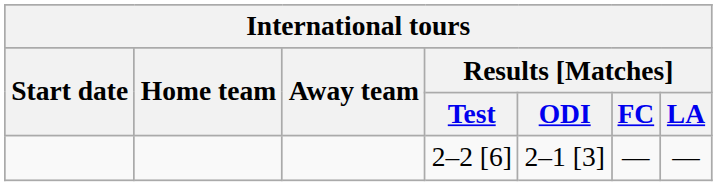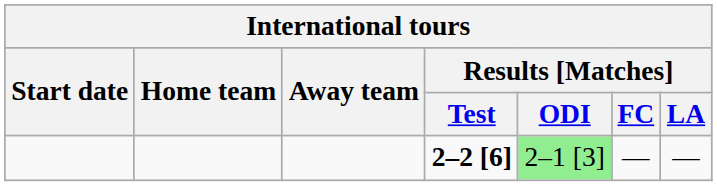(472, 157) normal -> (472, 157) bold
(565, 157) no background -> (565, 157) lightgreen background
